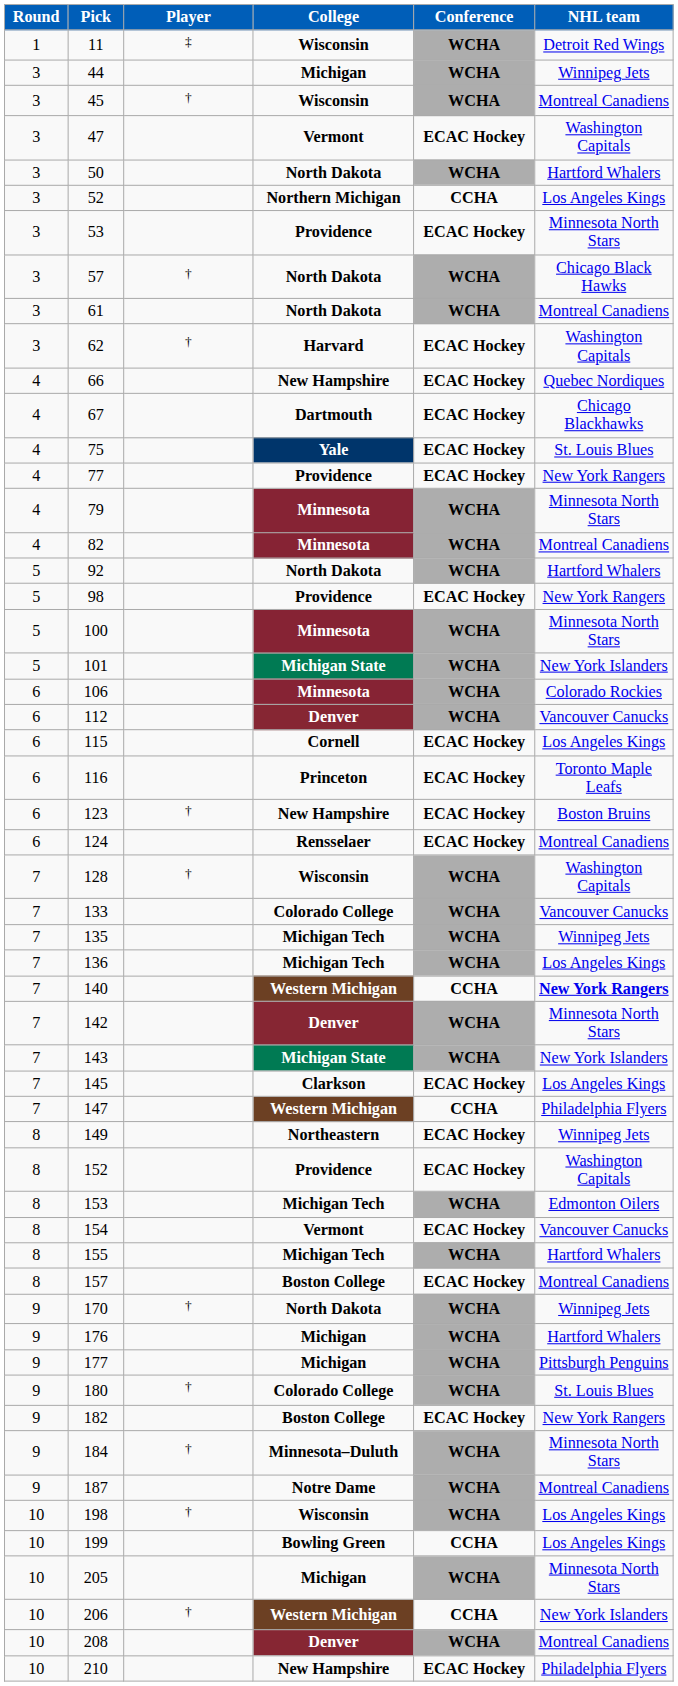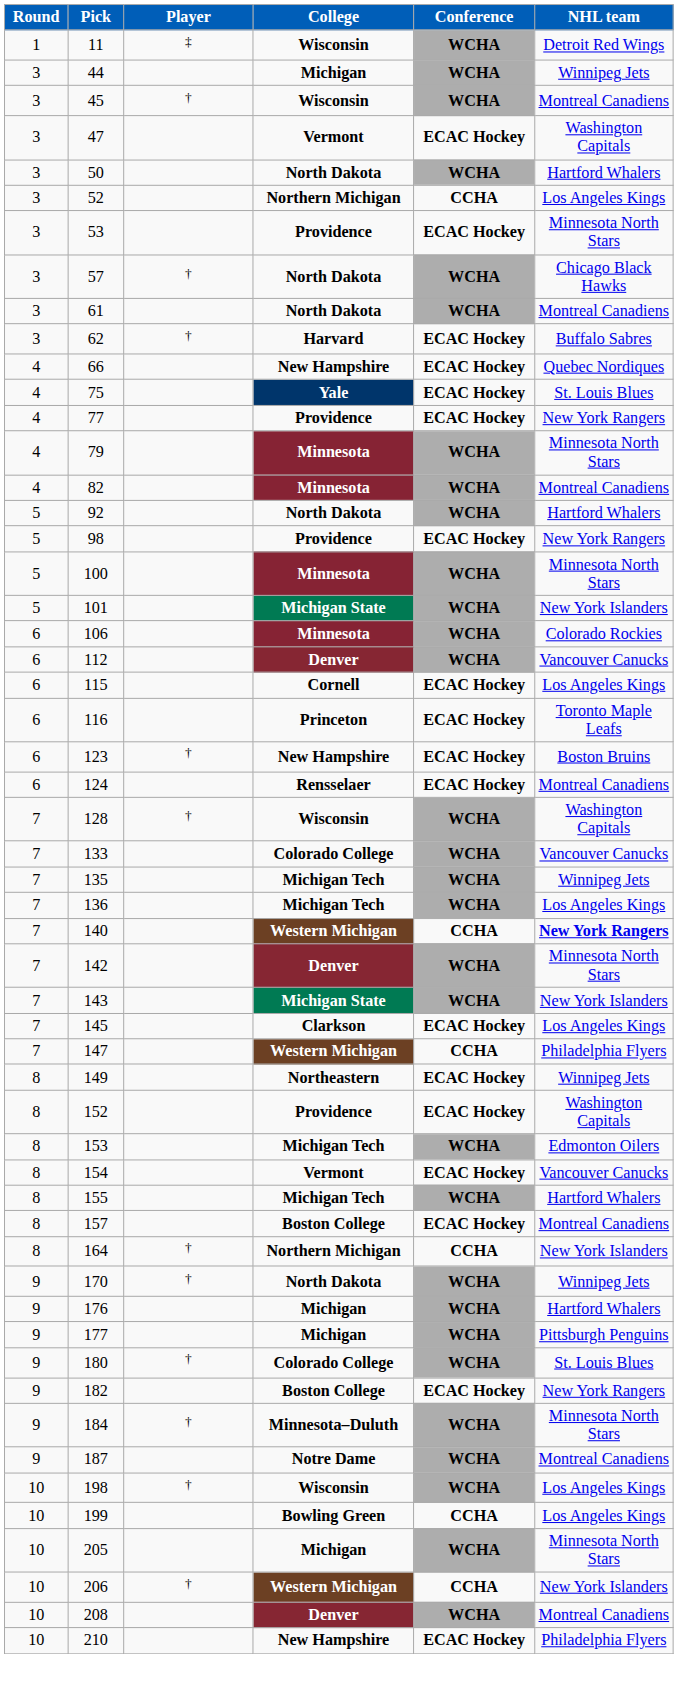(604, 345) Washington Capitals -> (604, 339) Buffalo Sabres
- row: (96, 415)
+ row: (96, 1251)
